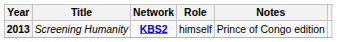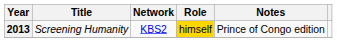(154, 29) bold -> (154, 29) normal
(195, 29) no background -> (195, 29) gold background
